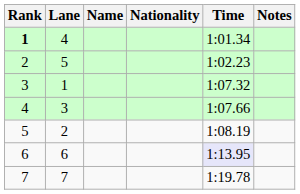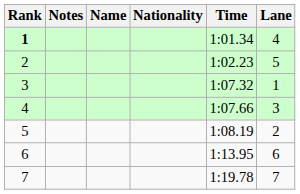columns swapped: (64, 16) <-> (274, 16)
(228, 154) lavender background -> (231, 154) no background
